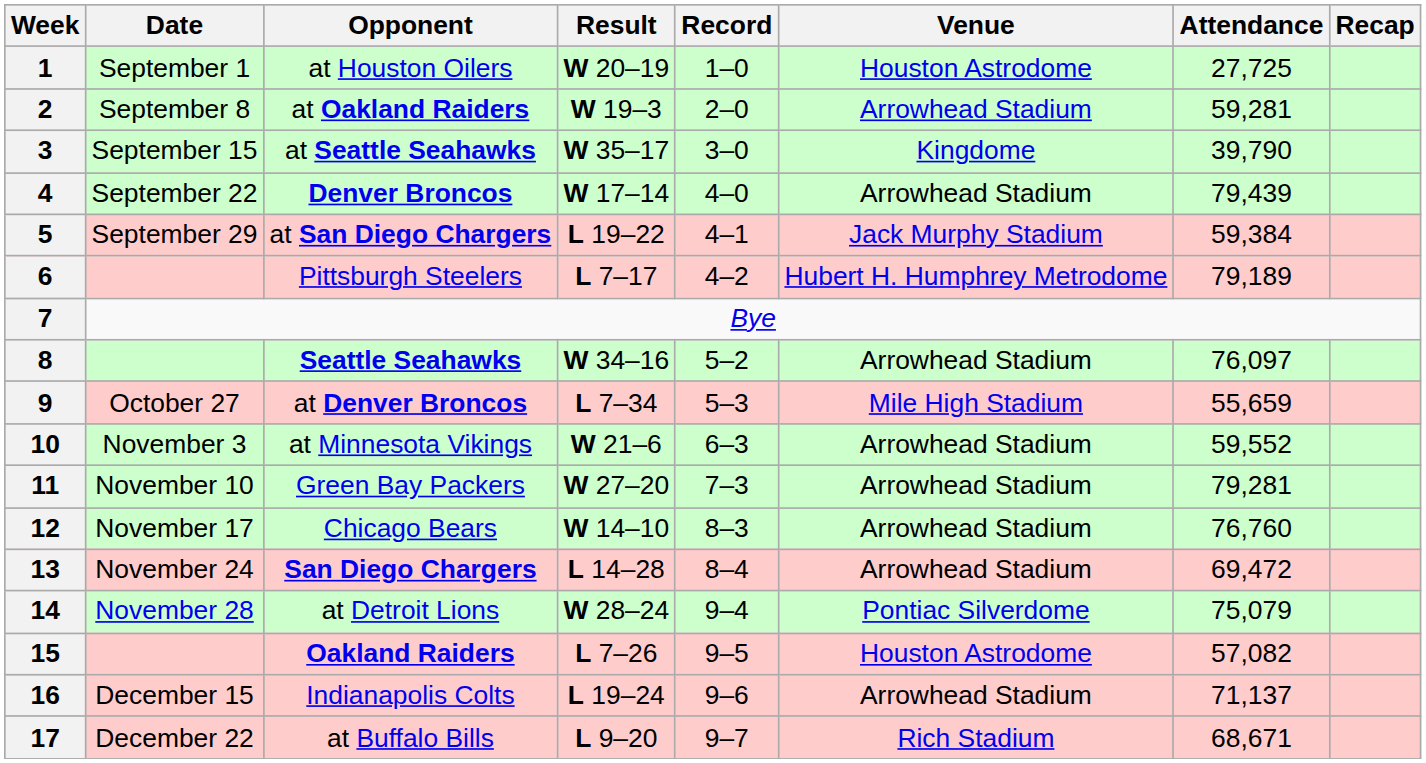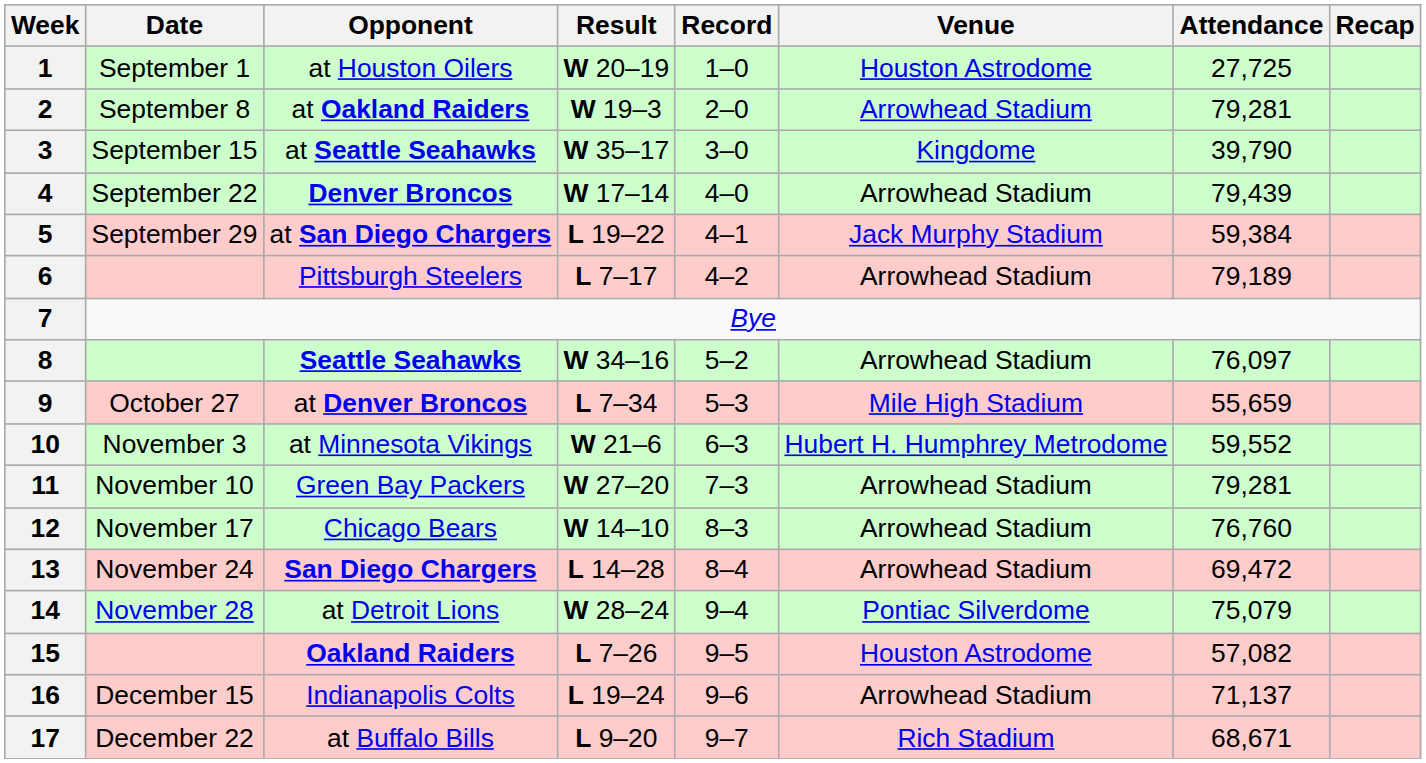(1251, 109) 59,281 -> (1251, 109) 79,281
(976, 276) Hubert H. Humphrey Metrodome -> (976, 276) Arrowhead Stadium
(976, 444) Arrowhead Stadium -> (976, 444) Hubert H. Humphrey Metrodome
